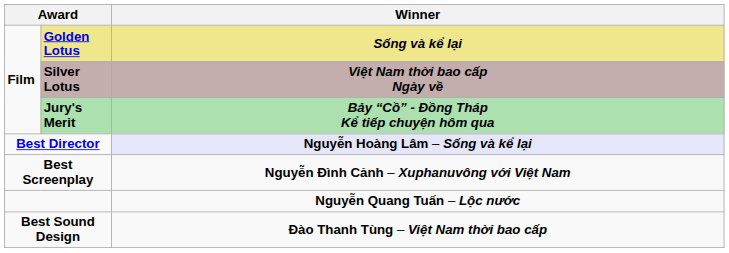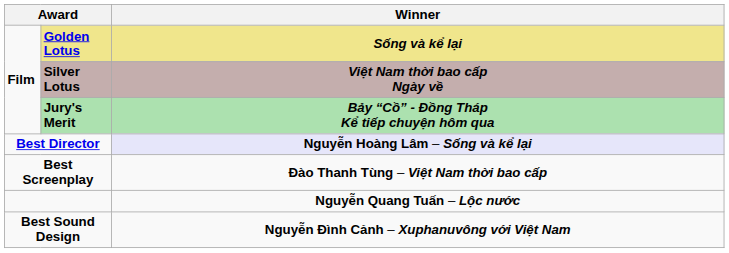(418, 172) Nguyễn Đình Cảnh – Xuphanuvông với Việt Nam -> (418, 172) Đào Thanh Tùng – Việt Nam thời bao cấp
(418, 229) Đào Thanh Tùng – Việt Nam thời bao cấp -> (418, 229) Nguyễn Đình Cảnh – Xuphanuvông với Việt Nam
